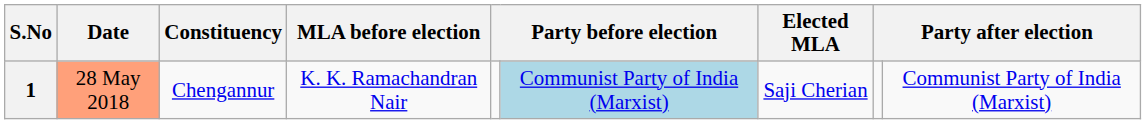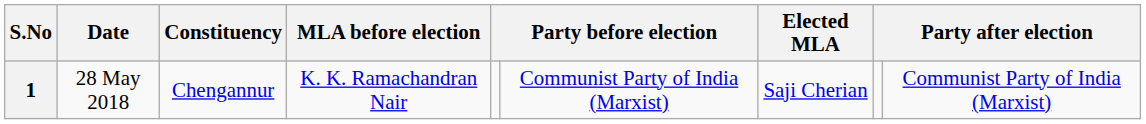(108, 89) lightsalmon background -> (108, 89) no background
(629, 89) lightblue background -> (629, 89) no background
